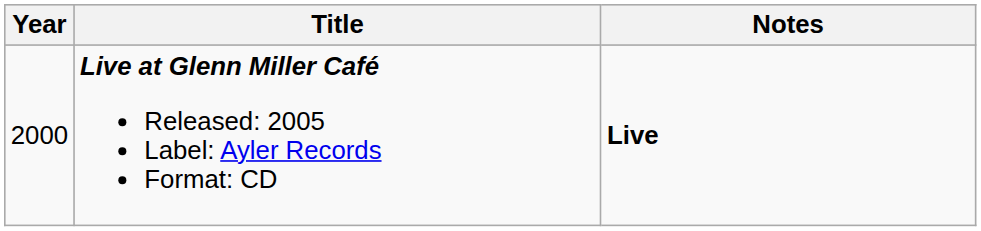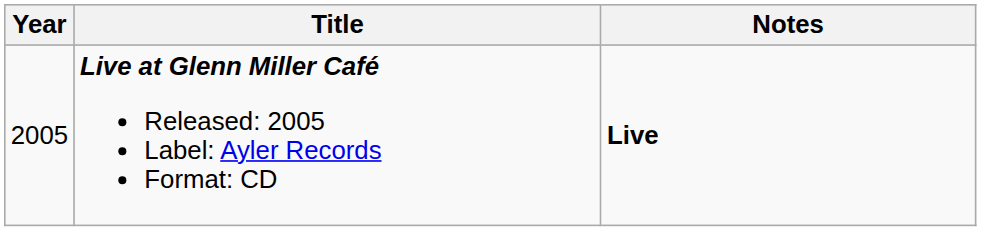(39, 135) 2000 -> (39, 135) 2005
